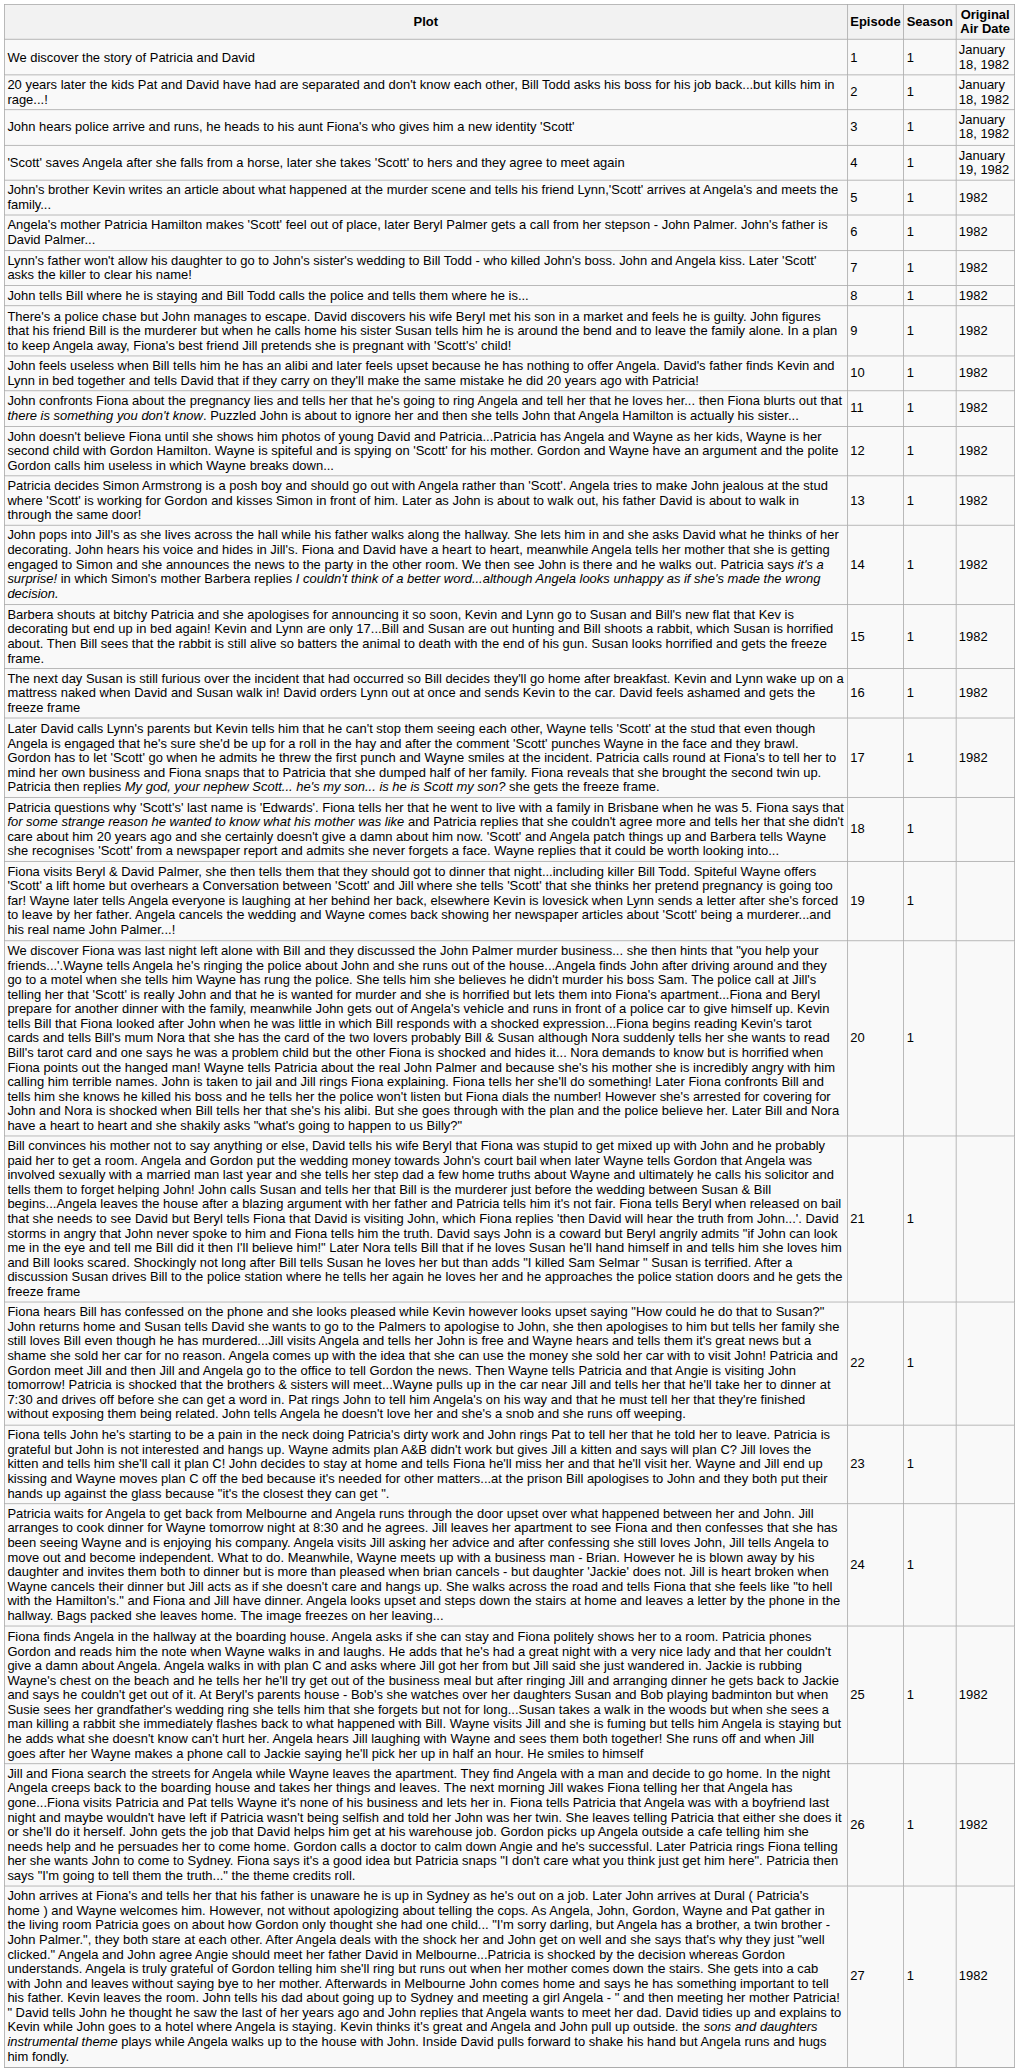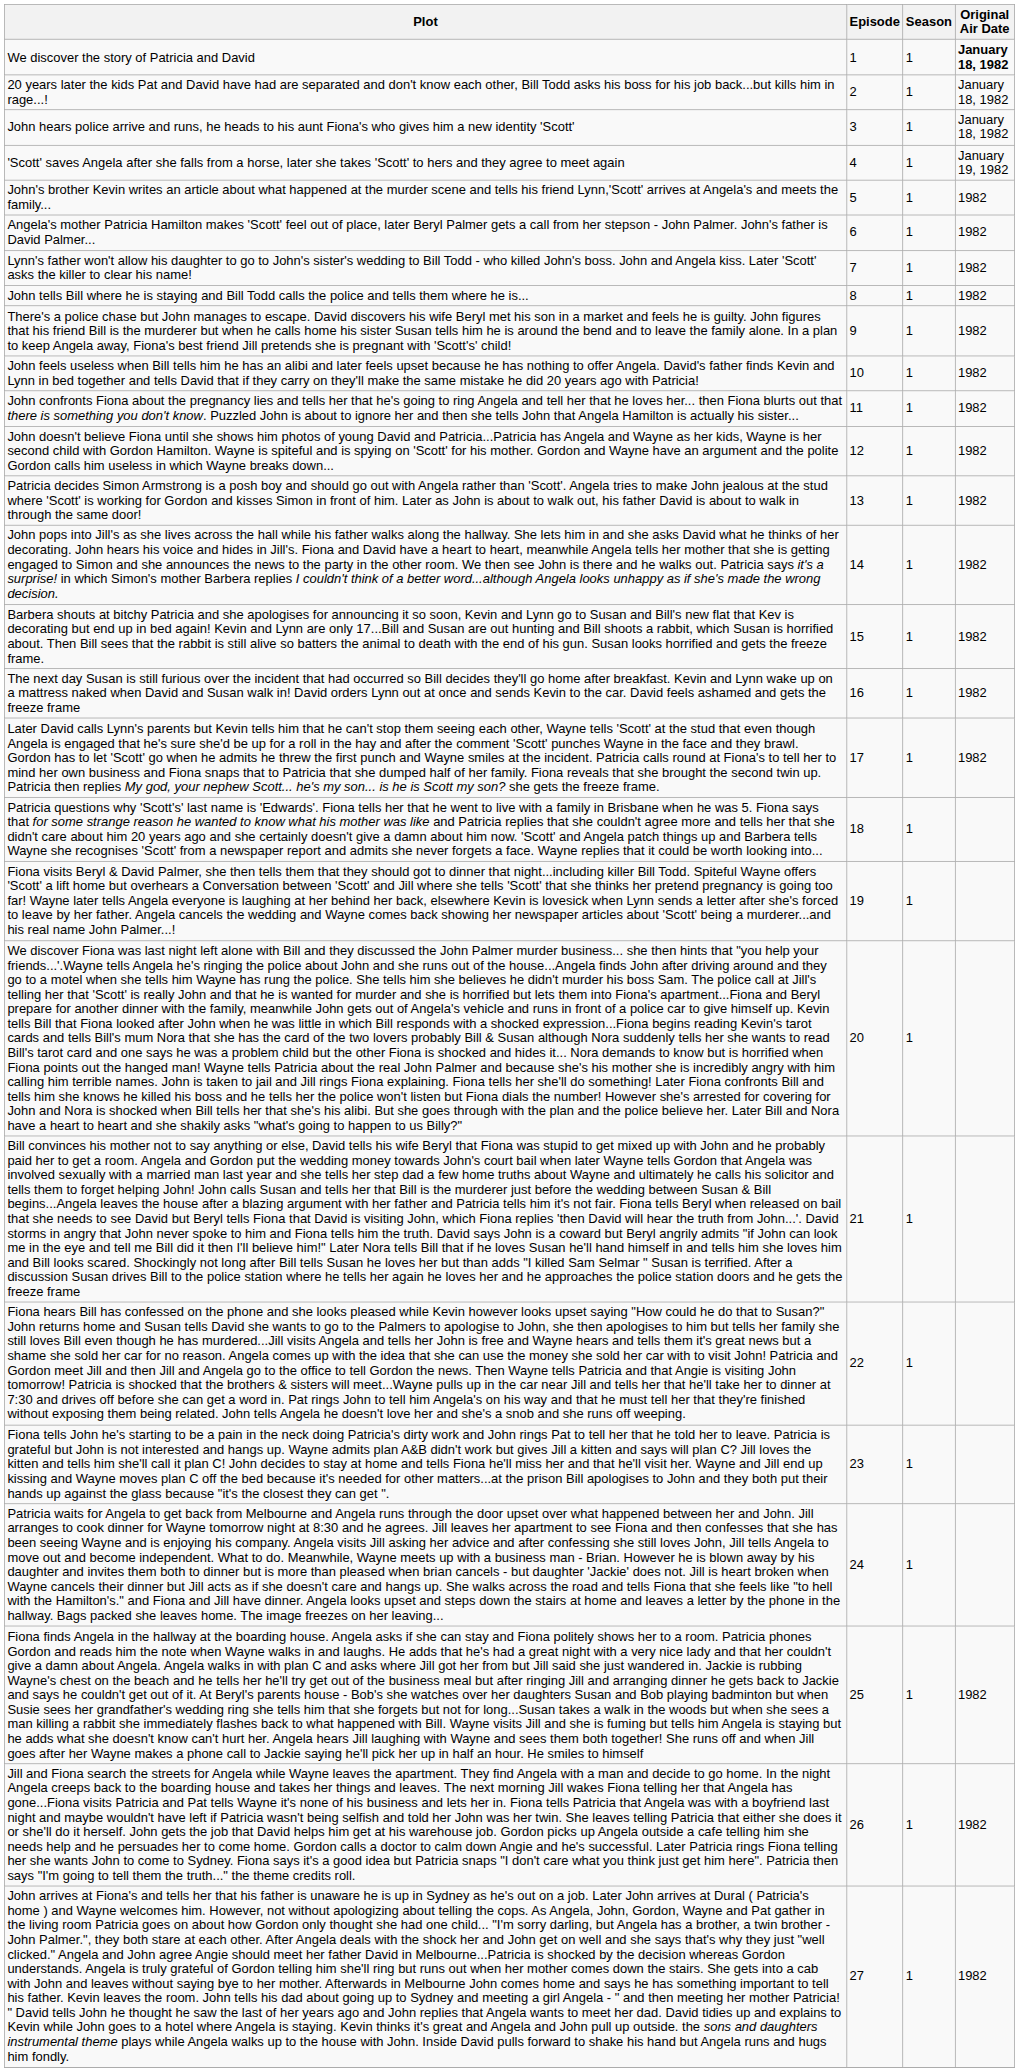(984, 57) normal -> (983, 57) bold
